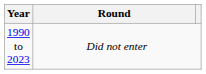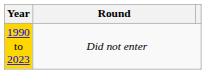(18, 46) no background -> (18, 46) gold background
